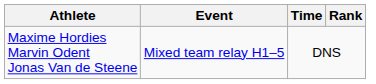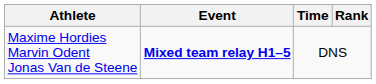(214, 52) normal -> (217, 52) bold
